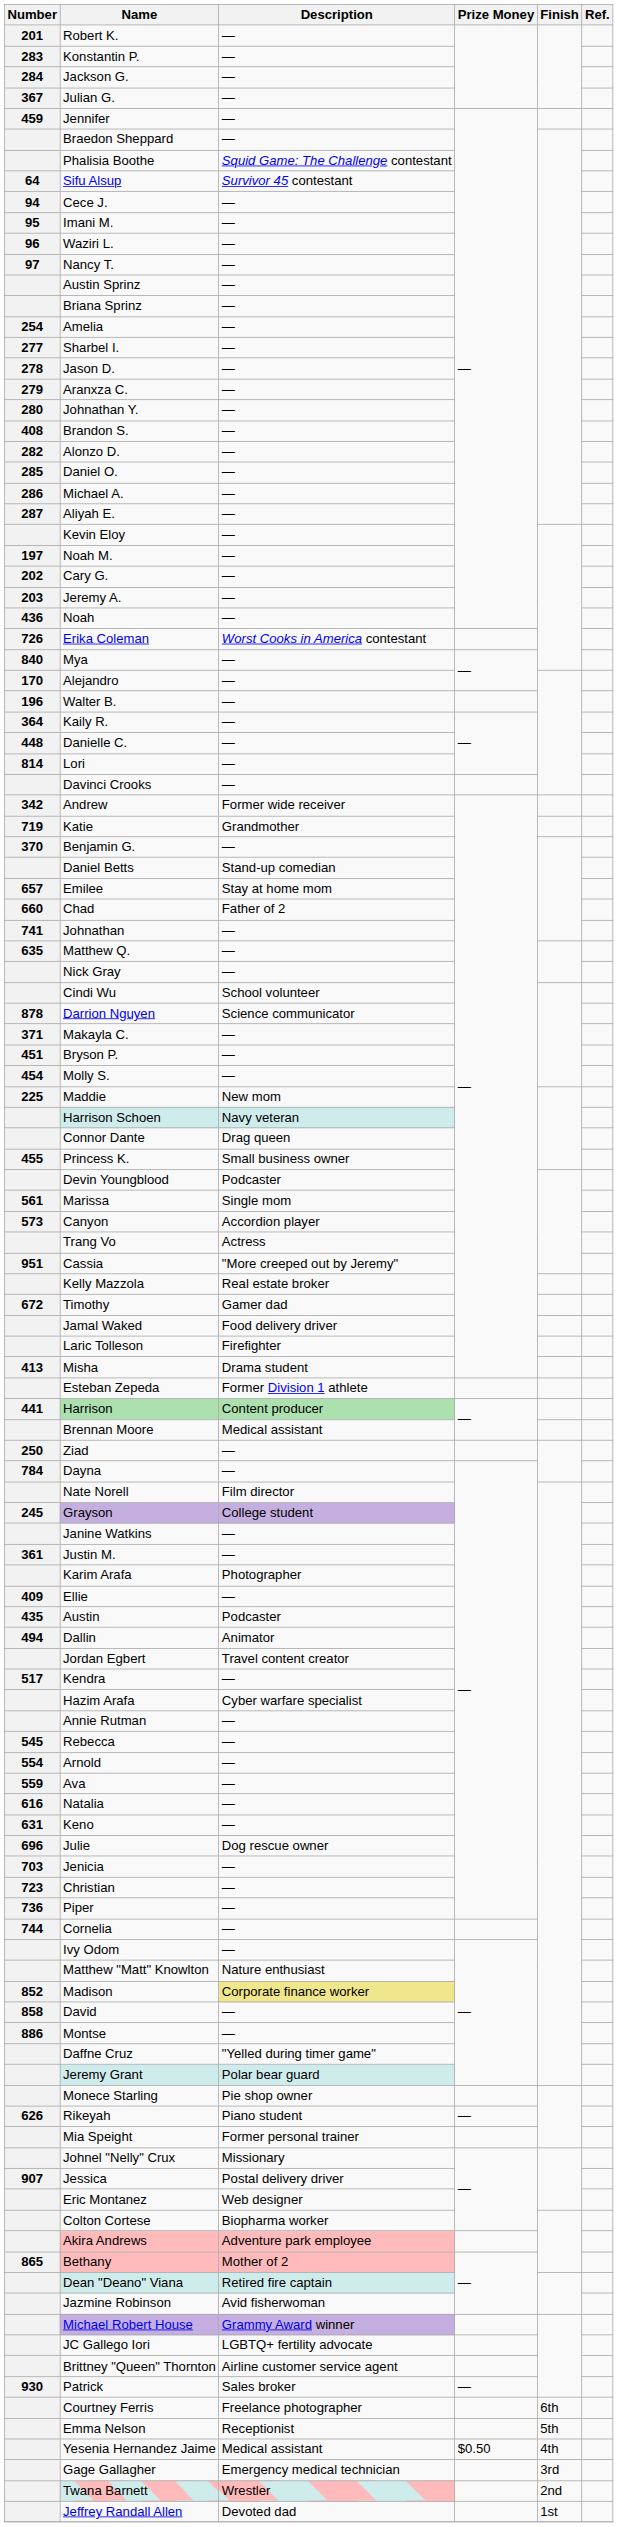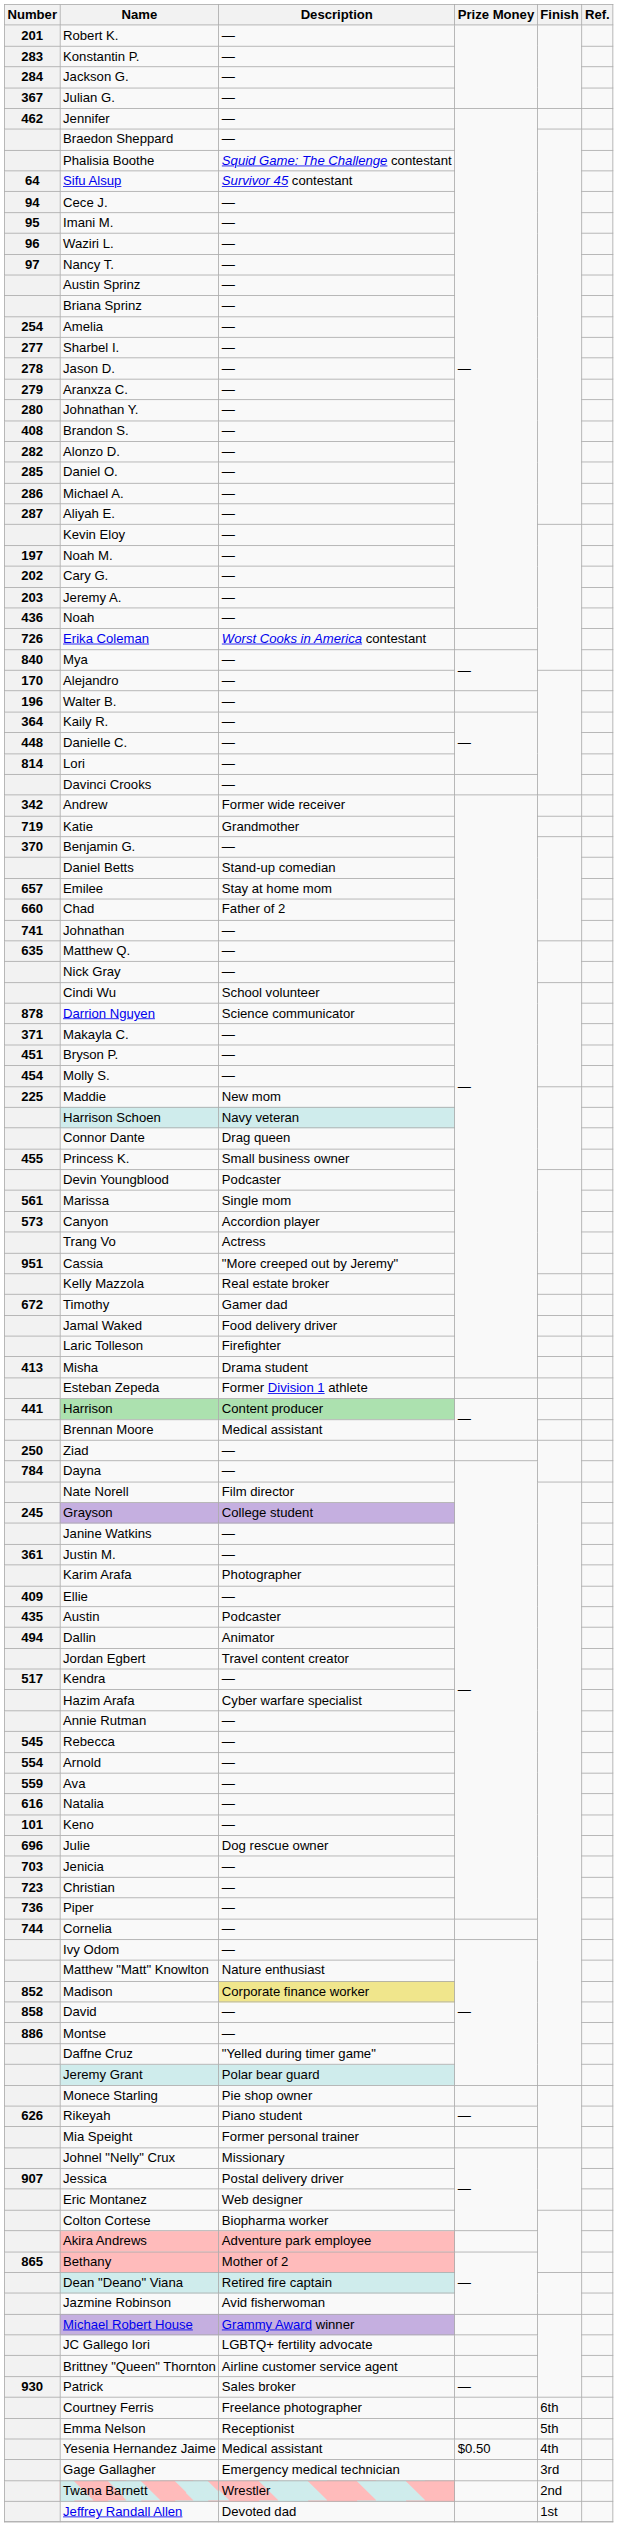(32, 118) 459 -> (32, 118) 462
(32, 1825) 631 -> (32, 1825) 101
